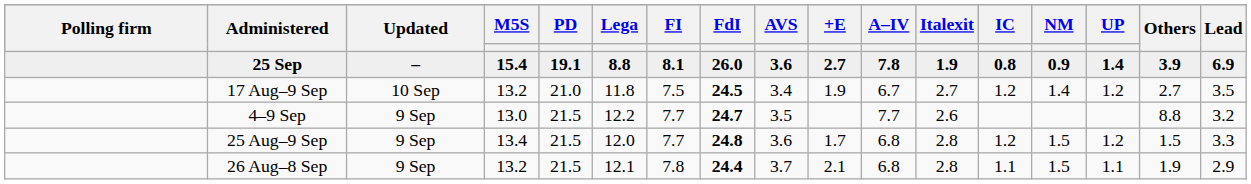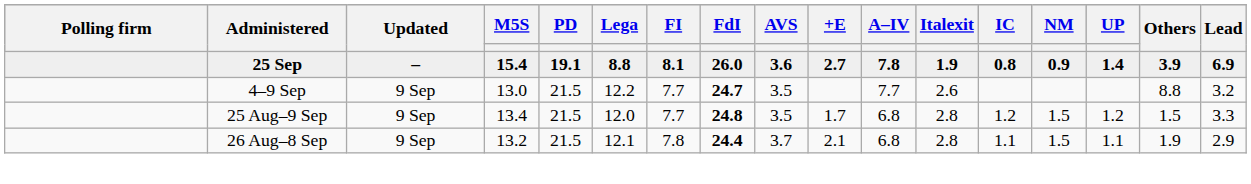- row: (277, 90)
(781, 140) 3.6 -> (781, 115) 3.5
